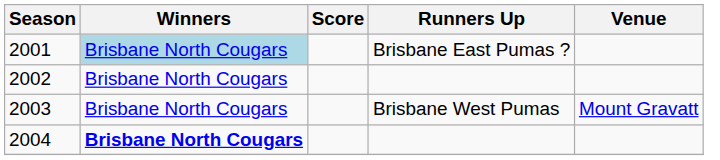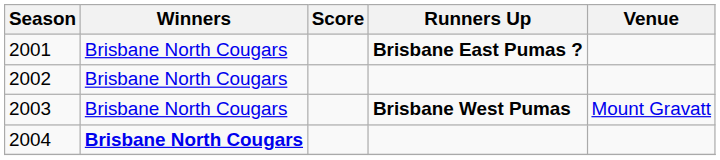(186, 49) lightblue background -> (186, 49) no background
(472, 49) normal -> (478, 49) bold
(466, 109) normal -> (472, 109) bold
